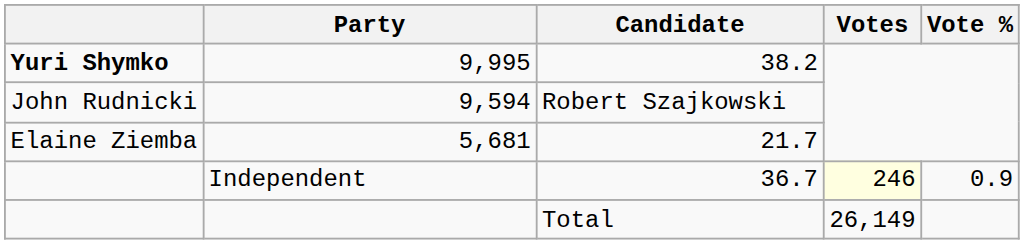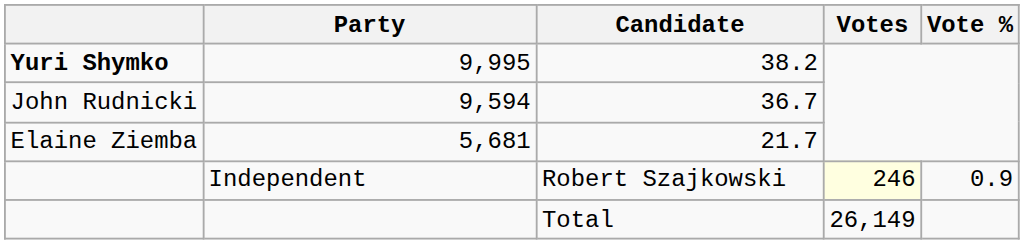(664, 102) Robert Szajkowski -> (789, 102) 36.7
(789, 180) 36.7 -> (664, 180) Robert Szajkowski
